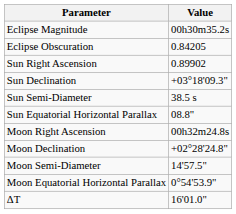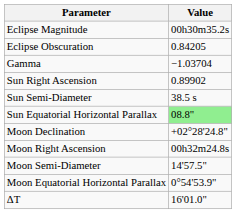+ row: (24, 64)
- row: (41, 81)
(183, 115) no background -> (183, 115) lightgreen background
rows swapped: (56, 132) <-> (46, 149)
